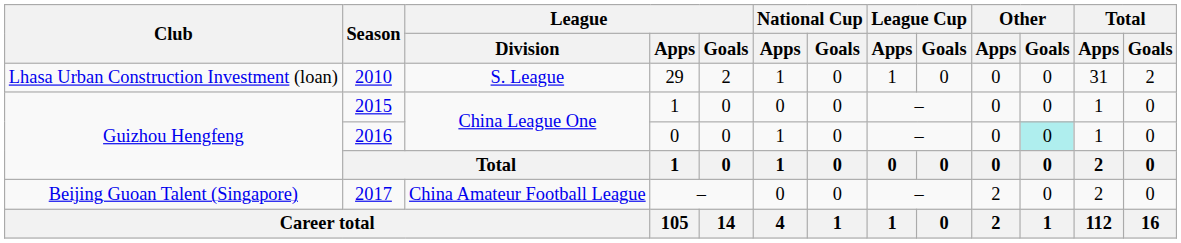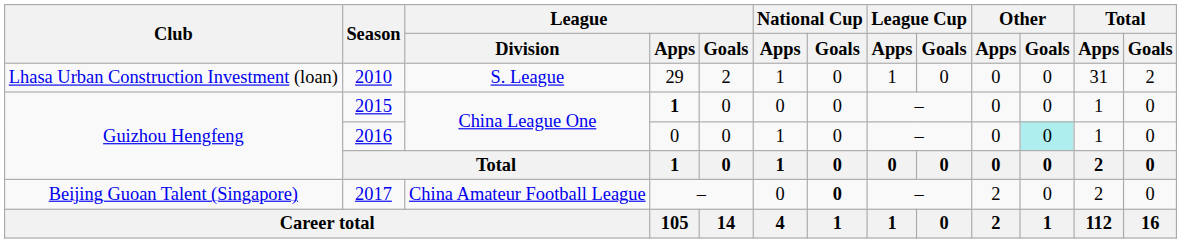(675, 106) normal -> (675, 106) bold
(837, 194) normal -> (837, 194) bold
